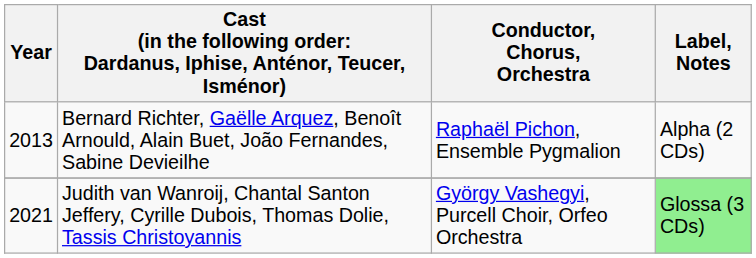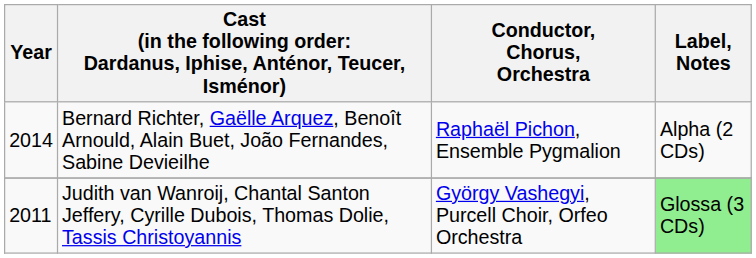(31, 139) 2013 -> (31, 139) 2014
(31, 215) 2021 -> (30, 215) 2011
